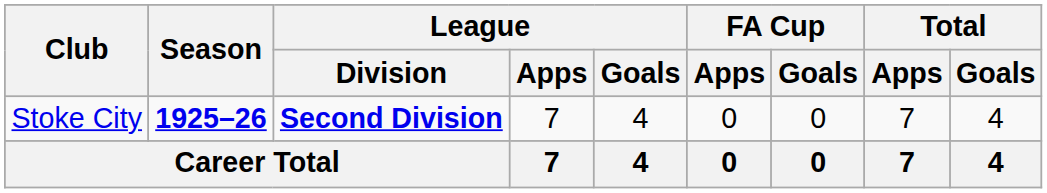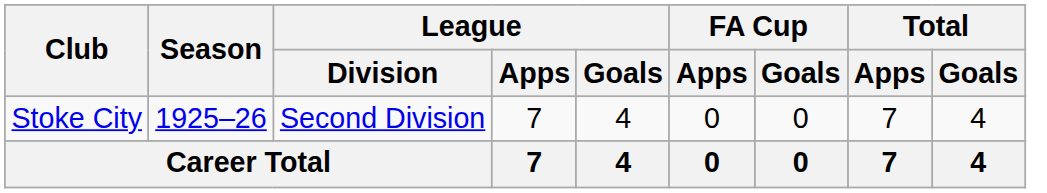(211, 118) bold -> (211, 118) normal
(391, 118) bold -> (383, 118) normal
